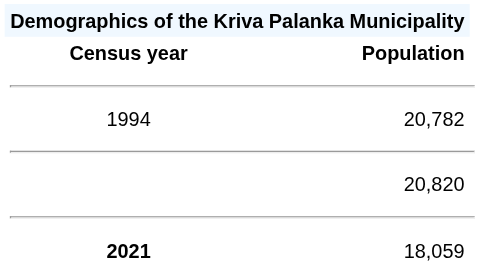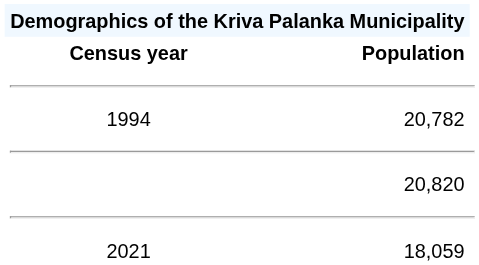(129, 250) bold -> (129, 250) normal
